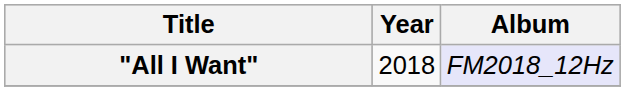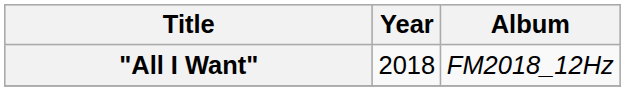(530, 65) lavender background -> (530, 65) no background
